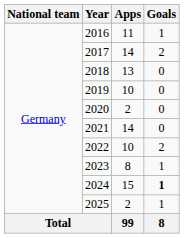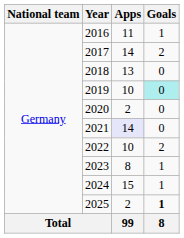(161, 90) no background -> (161, 90) paleturquoise background
(128, 128) no background -> (128, 128) lavender background
(161, 185) bold -> (161, 185) normal
(161, 204) normal -> (161, 204) bold
